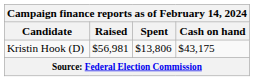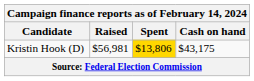(153, 48) no background -> (153, 48) gold background
